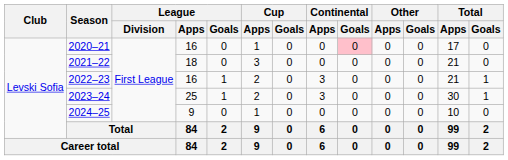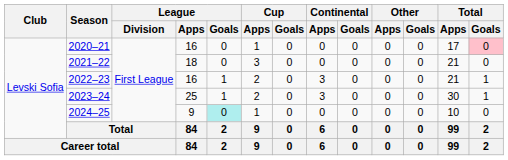(355, 46) pink background -> (355, 46) no background
(486, 46) no background -> (486, 46) pink background
(224, 113) no background -> (224, 113) paleturquoise background
